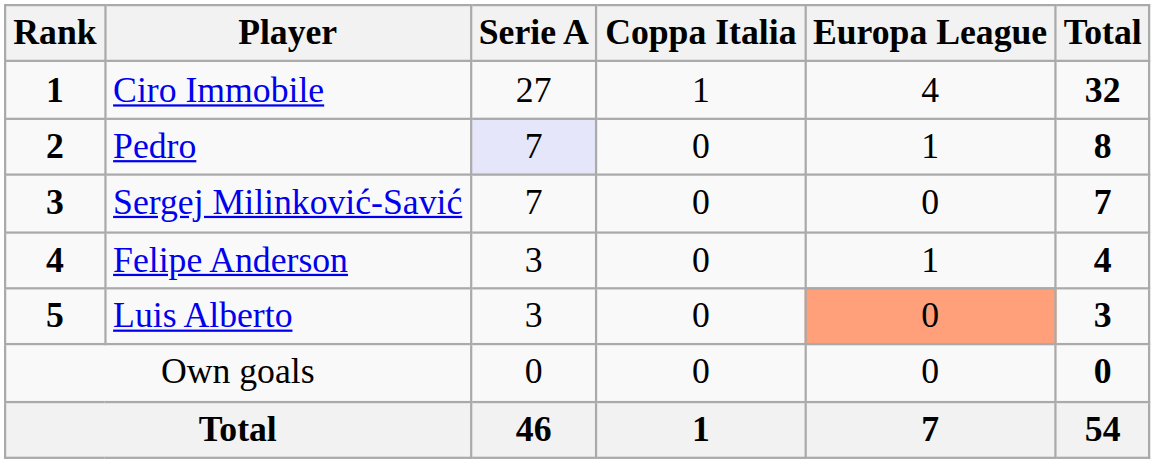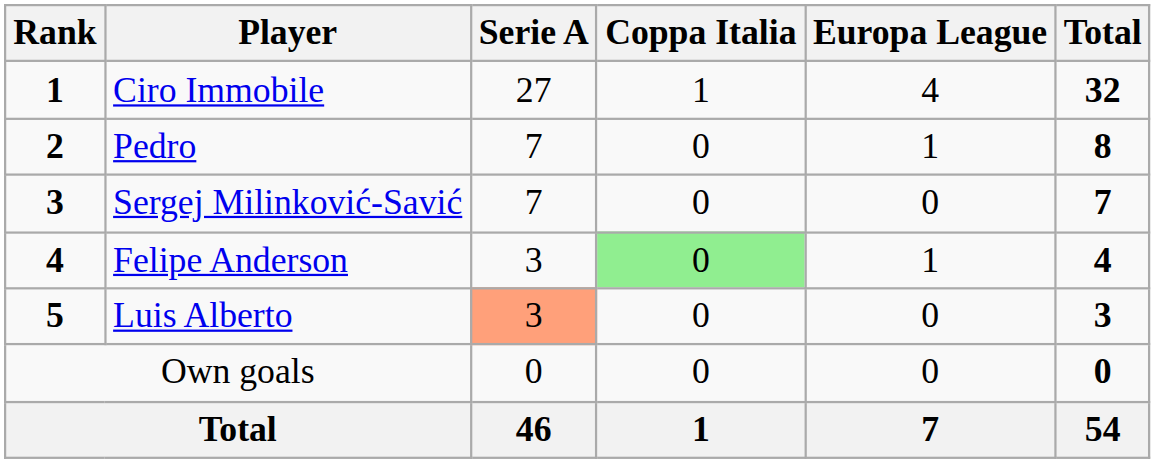(534, 145) lavender background -> (534, 145) no background
(701, 259) no background -> (701, 259) lightgreen background
(534, 315) no background -> (534, 315) lightsalmon background
(930, 315) lightsalmon background -> (930, 315) no background
